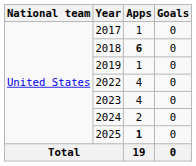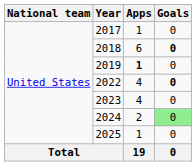(139, 48) bold -> (139, 48) normal
(173, 48) normal -> (173, 48) bold
(139, 65) normal -> (139, 65) bold
(173, 83) normal -> (173, 83) bold
(173, 117) no background -> (173, 117) lightgreen background
(139, 135) bold -> (139, 135) normal
